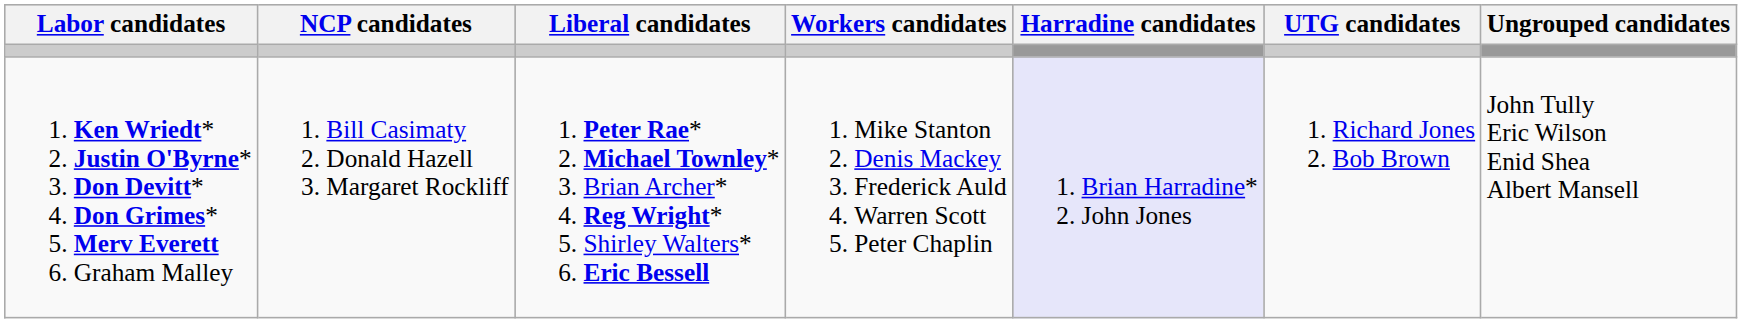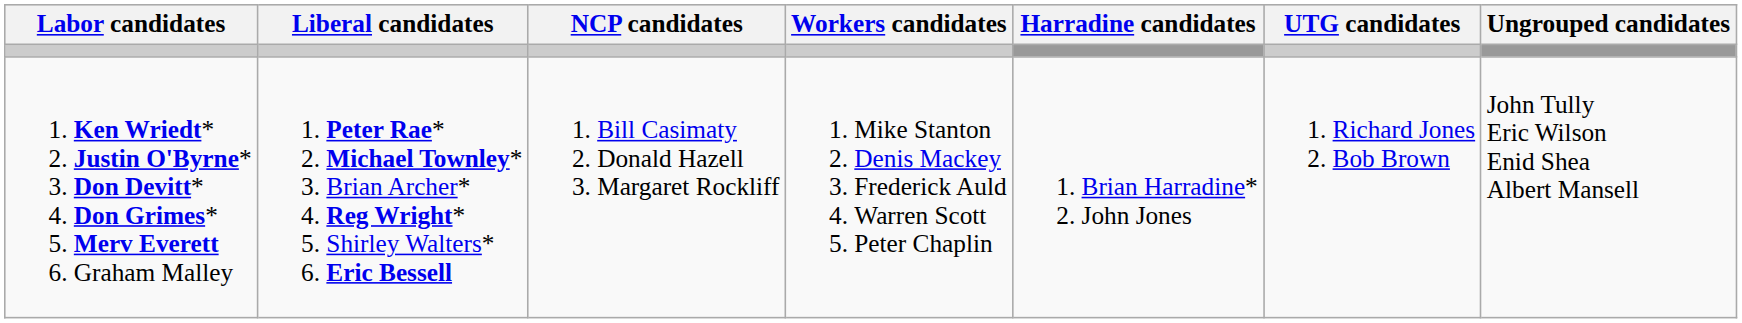columns swapped: (650, 24) <-> (386, 24)
(1138, 201) lavender background -> (1138, 201) no background
